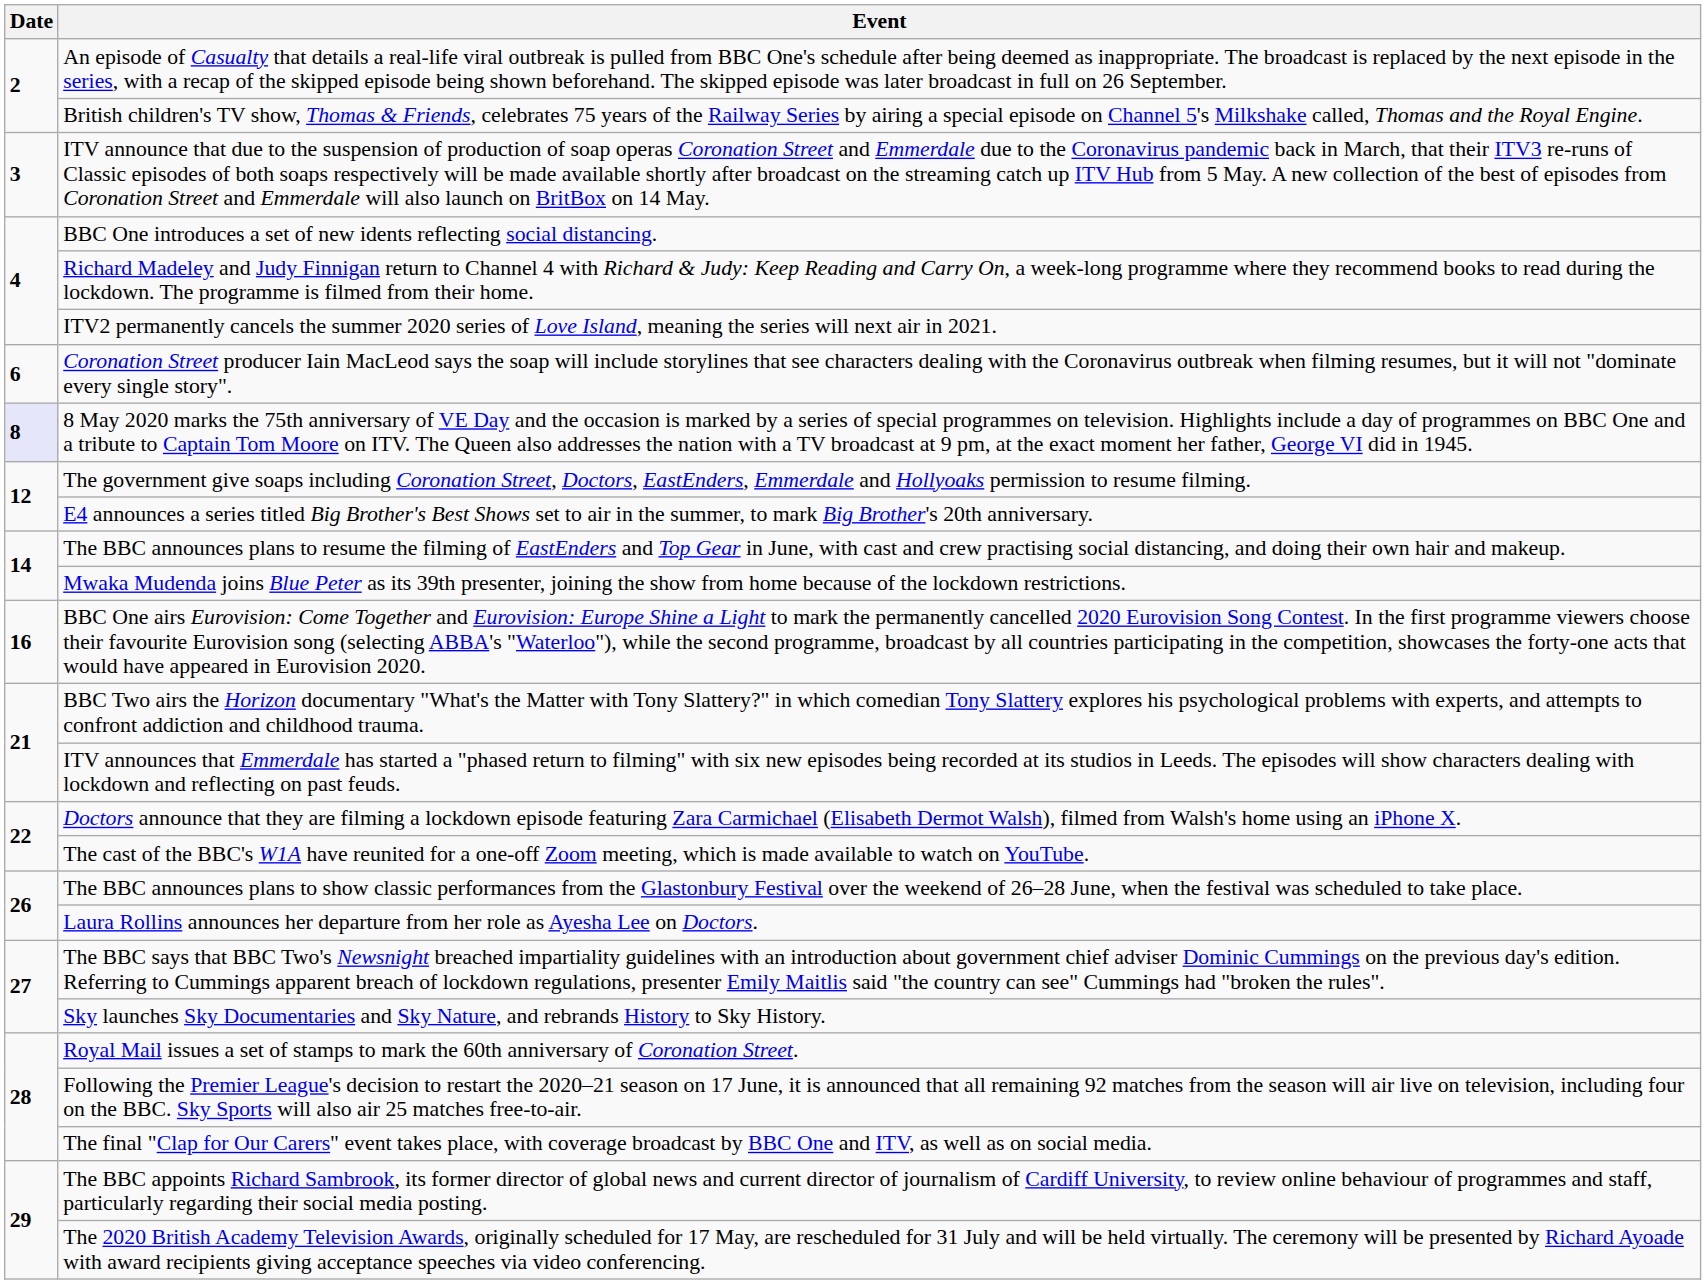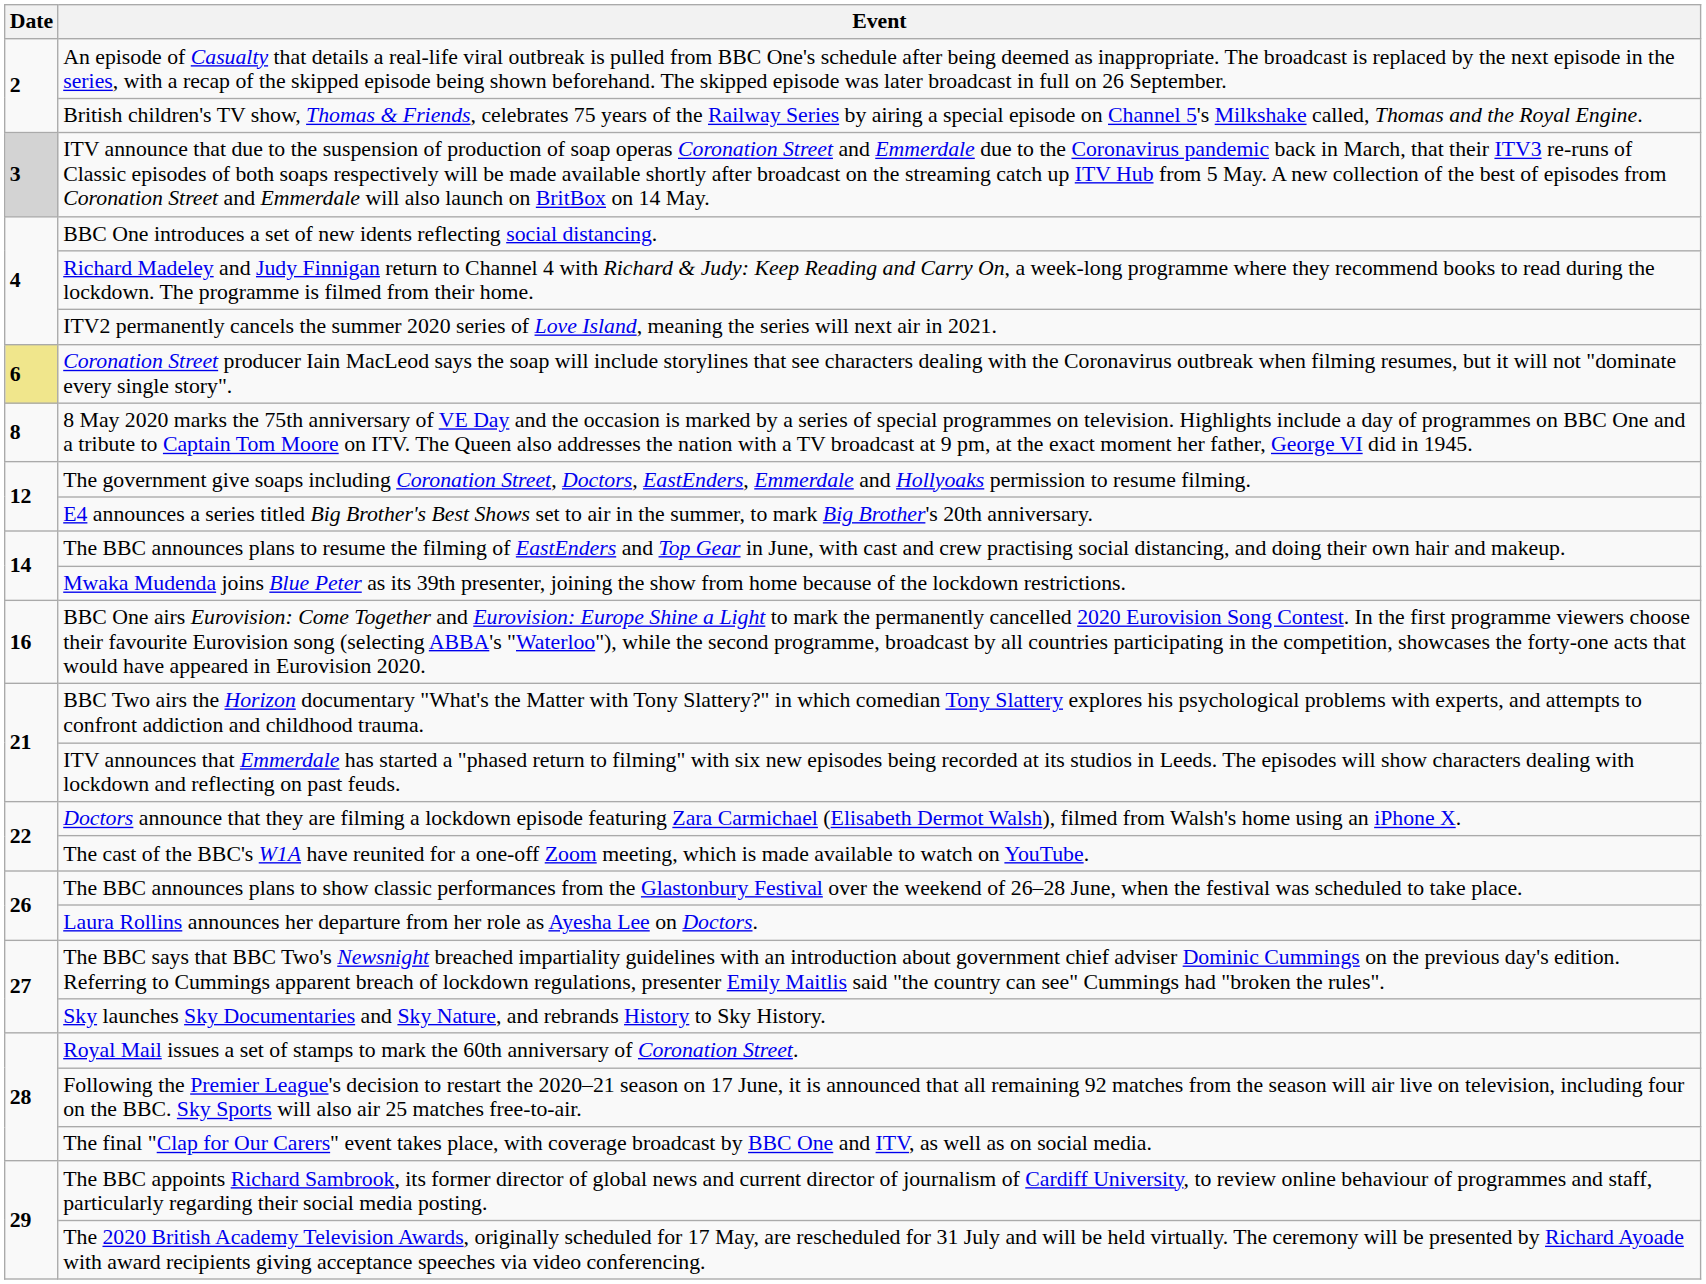(15, 174) no background -> (15, 174) lightgrey background
(15, 373) no background -> (15, 373) khaki background
(15, 432) lavender background -> (15, 432) no background
